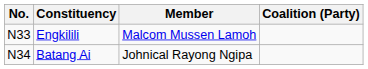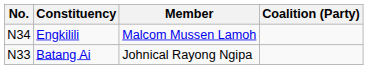(19, 34) N33 -> (19, 34) N34
(19, 54) N34 -> (19, 54) N33
